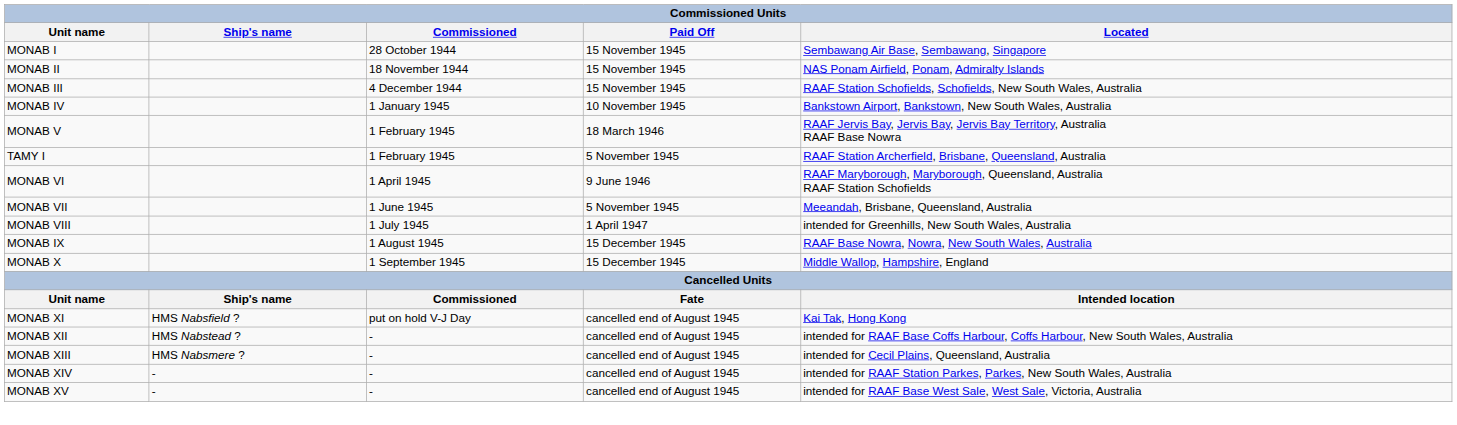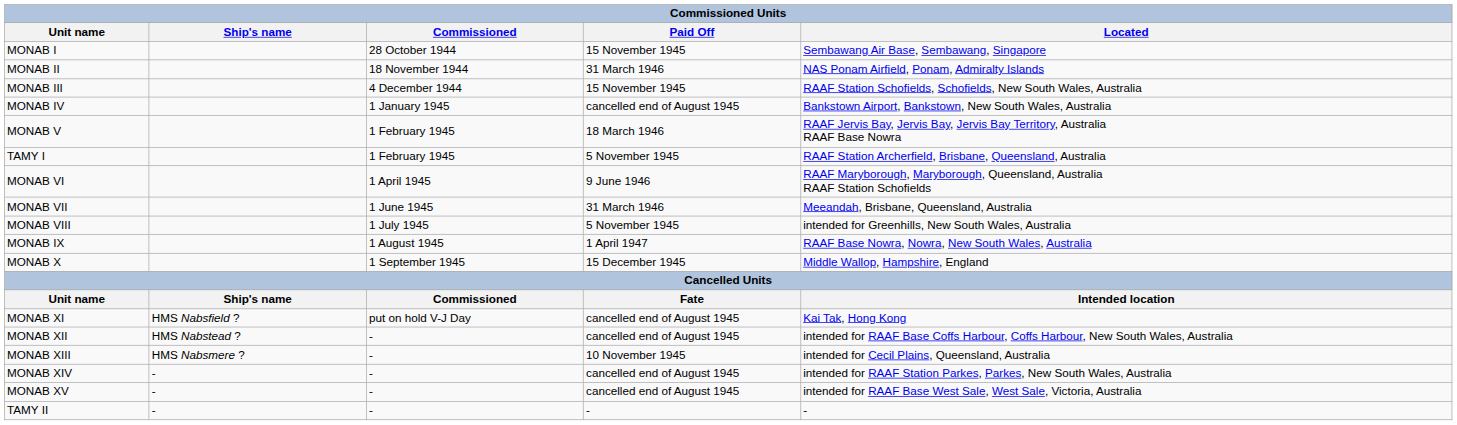(636, 69) 15 November 1945 -> (625, 69) 31 March 1946
(636, 106) 10 November 1945 -> (663, 106) cancelled end of August 1945
(632, 206) 5 November 1945 -> (625, 206) 31 March 1946
(617, 225) 1 April 1947 -> (632, 225) 5 November 1945
(636, 243) 15 December 1945 -> (617, 243) 1 April 1947
(663, 354) cancelled end of August 1945 -> (636, 354) 10 November 1945
+ row: (28, 410)
